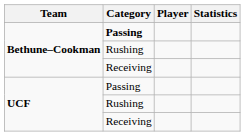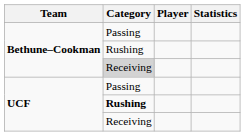(124, 31) bold -> (123, 31) normal
(129, 67) no background -> (129, 67) lightgrey background
(125, 103) normal -> (126, 103) bold
